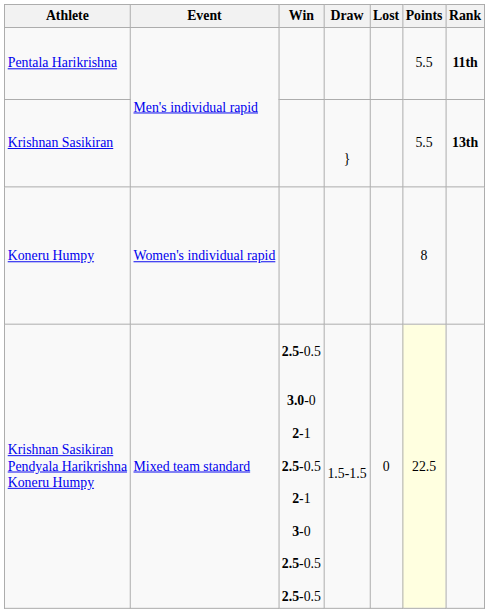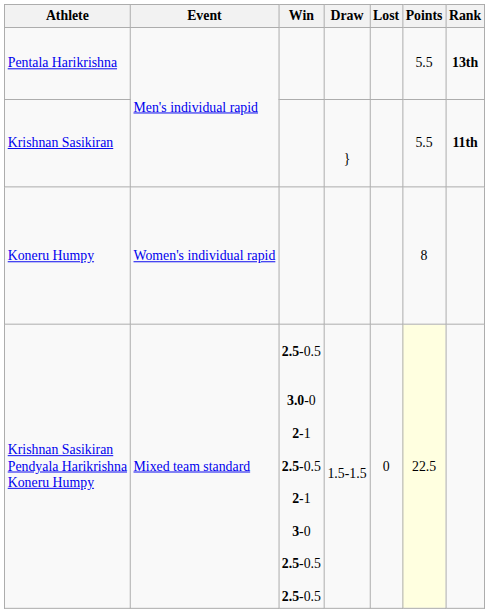(465, 63) 11th -> (465, 63) 13th
(465, 143) 13th -> (465, 143) 11th
